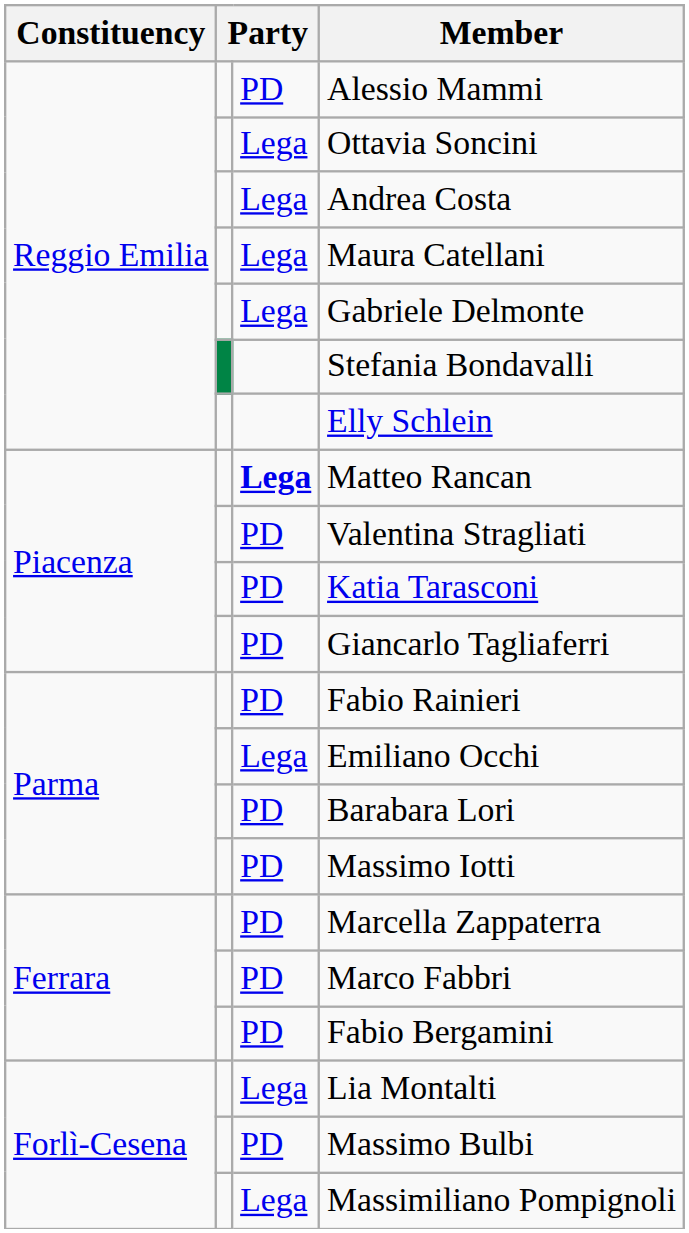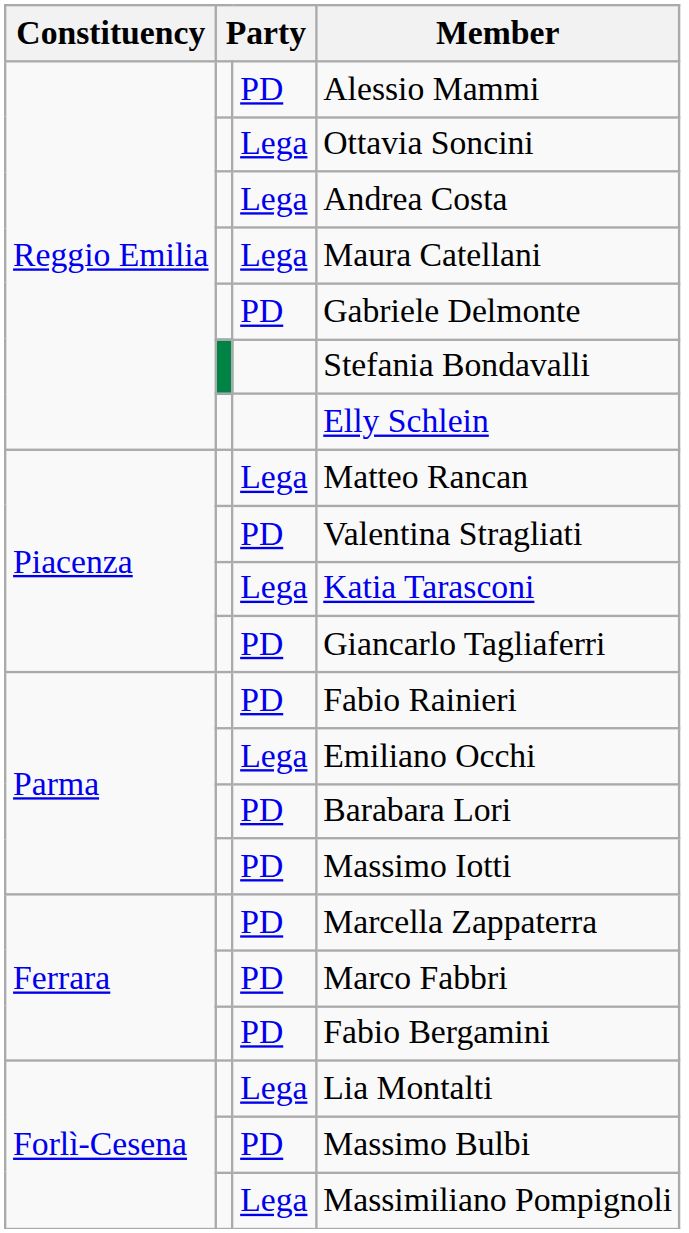(274, 310) Lega -> (262, 310) PD
(276, 477) bold -> (274, 477) normal
(262, 588) PD -> (274, 588) Lega
